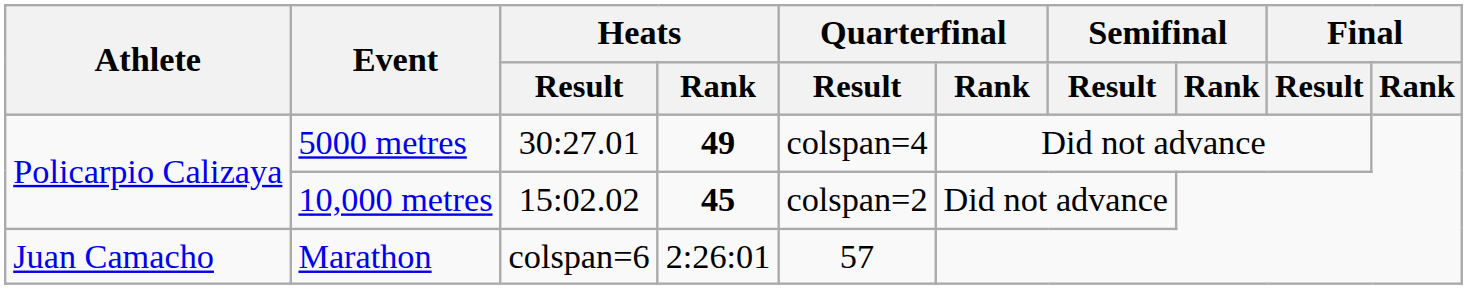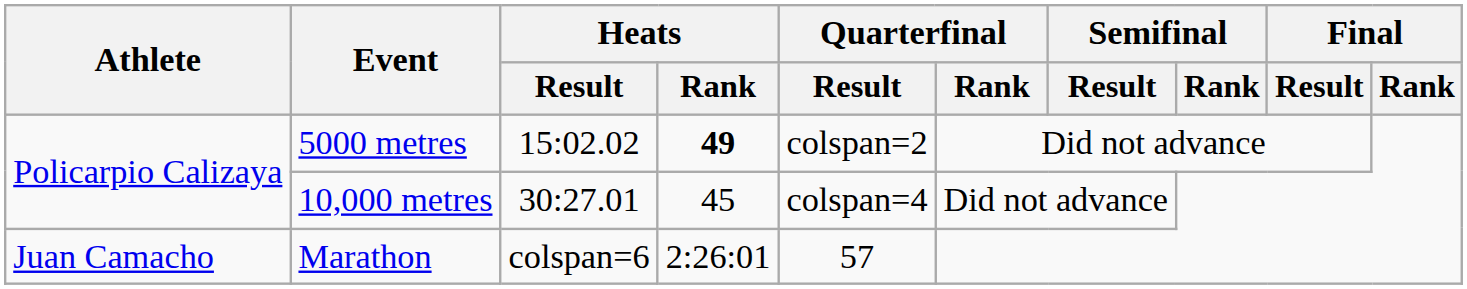(579, 143) 30:27.01 -> (579, 143) 15:02.02
(857, 143) colspan=4 -> (857, 143) colspan=2
(579, 199) 15:02.02 -> (579, 199) 30:27.01
(718, 199) bold -> (718, 199) normal
(857, 199) colspan=2 -> (857, 199) colspan=4
